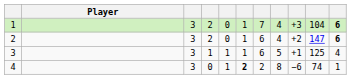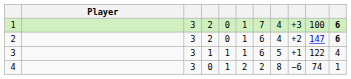(317, 25) 104 -> (317, 25) 100
(317, 53) 125 -> (317, 53) 122
(245, 67) bold -> (245, 67) normal
